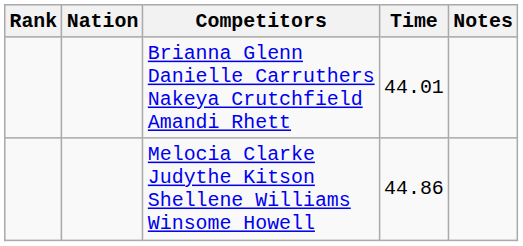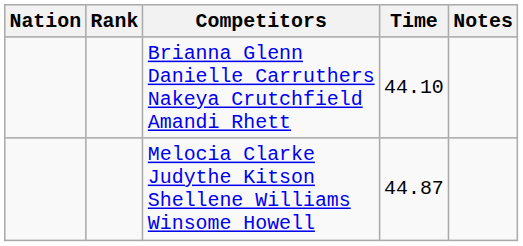columns swapped: (33, 21) <-> (103, 21)
(414, 88) 44.01 -> (414, 88) 44.10
(414, 189) 44.86 -> (414, 189) 44.87
